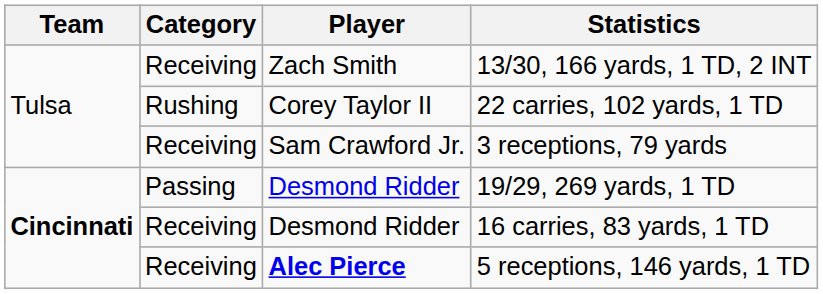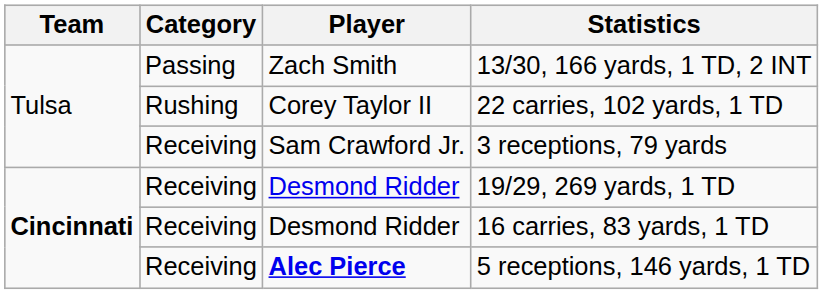(201, 65) Receiving -> (190, 65) Passing
(190, 186) Passing -> (201, 186) Receiving
